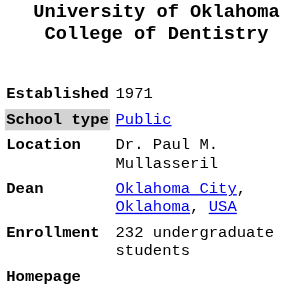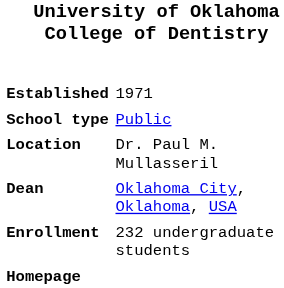(58, 120) lightgrey background -> (58, 120) no background
